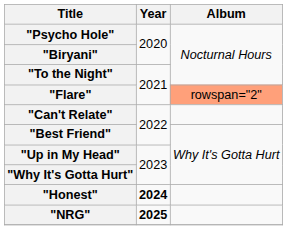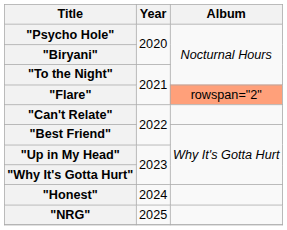(153, 194) bold -> (153, 194) normal
(153, 214) bold -> (153, 214) normal
